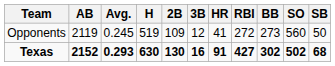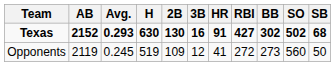rows swapped: (36, 52) <-> (36, 33)
